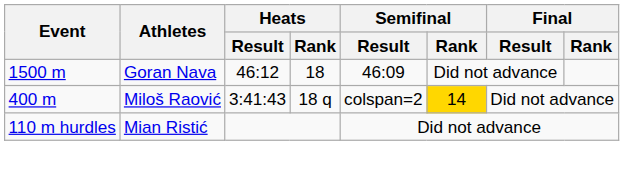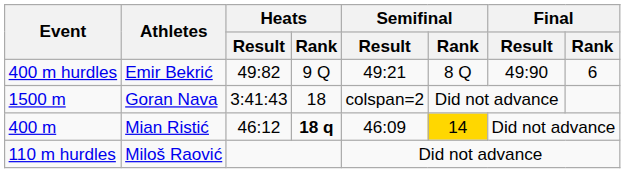+ row: (63, 73)
(258, 73) 46:12 -> (259, 100) 3:41:43
(383, 73) 46:09 -> (385, 100) colspan=2
(172, 100) Miloš Raović -> (167, 127) Mian Ristić
(258, 100) 3:41:43 -> (259, 127) 46:12
(315, 100) normal -> (316, 127) bold
(383, 100) colspan=2 -> (385, 127) 46:09
(166, 127) Mian Ristić -> (174, 154) Miloš Raović
